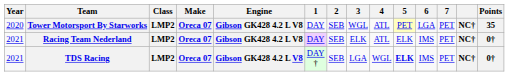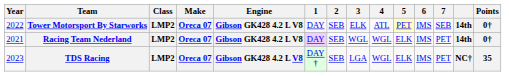(15, 25) 2020 -> (15, 25) 2022
(358, 25) WGL -> (358, 25) ELK
(426, 25) LGA -> (424, 25) IMS
(447, 25) PET -> (443, 25) SEB
(467, 25) NC† -> (464, 25) 14th
(491, 25) 35 -> (487, 25) 0†
(358, 39) ELK -> (358, 39) WGL
(382, 39) ATL -> (382, 39) WGL
(467, 39) NC† -> (464, 39) 14th
(15, 58) 2021 -> (15, 58) 2023
(405, 58) bold -> (404, 58) normal
(491, 58) 0† -> (487, 58) 35
